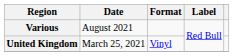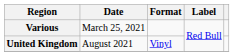(107, 28) August 2021 -> (114, 28) March 25, 2021
(114, 43) March 25, 2021 -> (107, 43) August 2021
